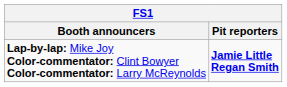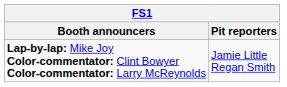(245, 61) bold -> (243, 61) normal
